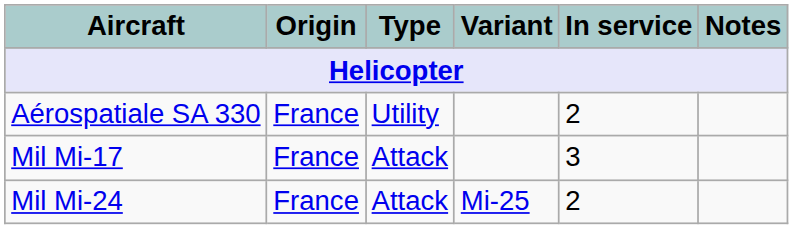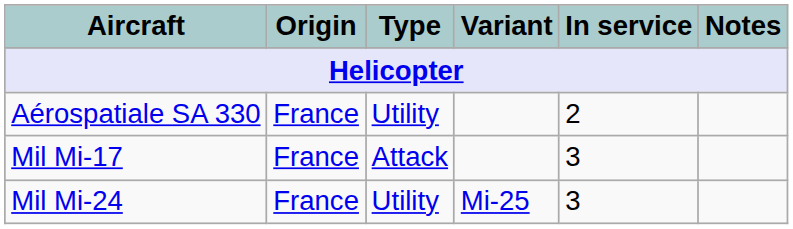(410, 200) Attack -> (405, 200) Utility
(573, 200) 2 -> (573, 200) 3
